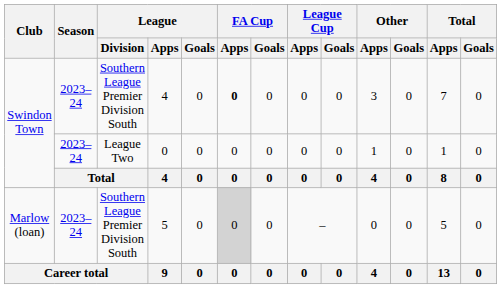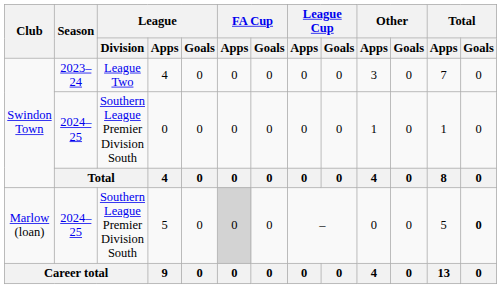(122, 96) Southern League Premier Division South -> (122, 75) League Two
(234, 96) bold -> (234, 75) normal
(76, 150) 2023–24 -> (76, 129) 2024–25
(122, 150) League Two -> (122, 129) Southern League Premier Division South
(76, 225) 2023–24 -> (76, 225) 2024–25
(479, 225) normal -> (479, 225) bold
